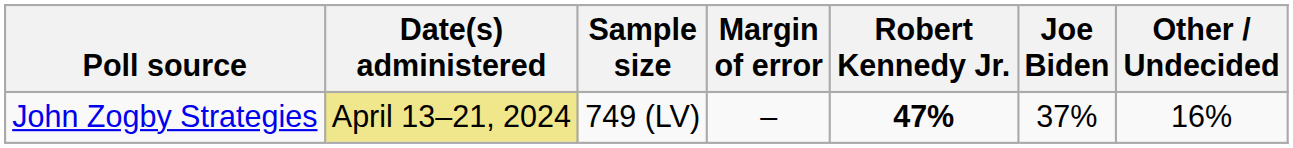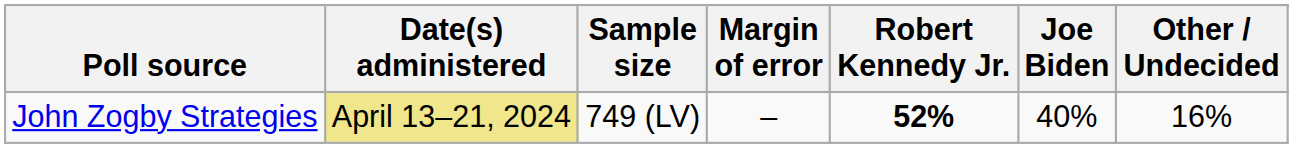(924, 116) 47% -> (924, 116) 52%
(1067, 116) 37% -> (1067, 116) 40%
